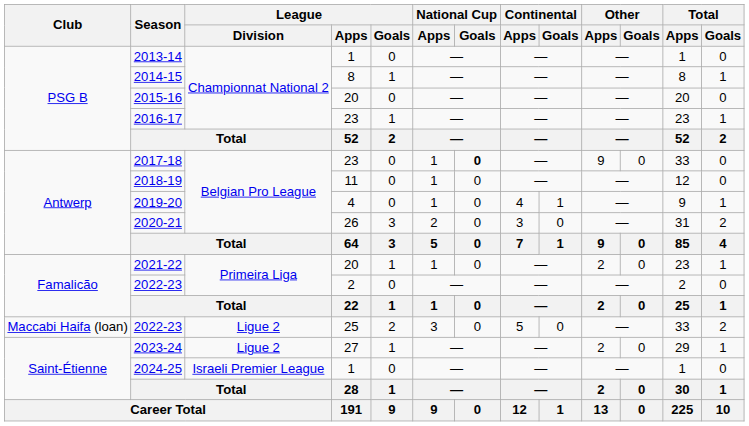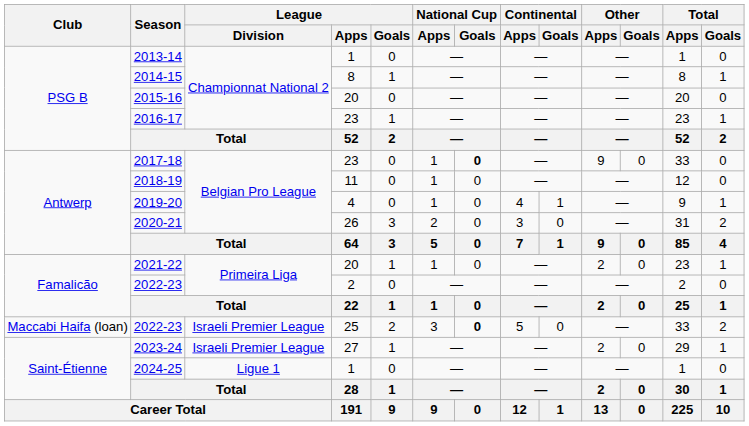(258, 327) Ligue 2 -> (258, 327) Israeli Premier League
(477, 327) normal -> (477, 327) bold
(258, 347) Ligue 2 -> (258, 347) Israeli Premier League
(258, 368) Israeli Premier League -> (258, 368) Ligue 1
